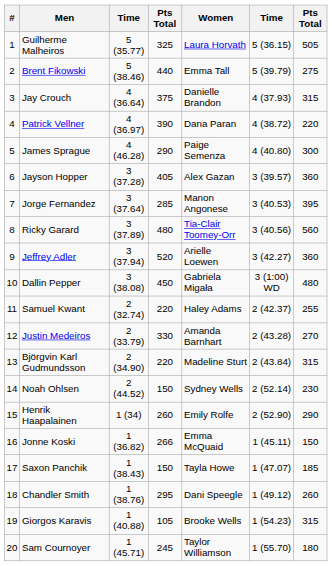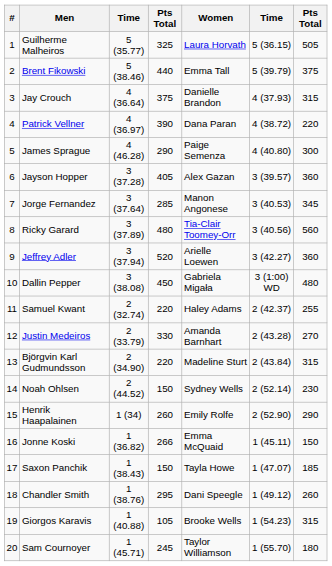(310, 71) 275 -> (310, 71) 375
(310, 203) 395 -> (310, 203) 345
